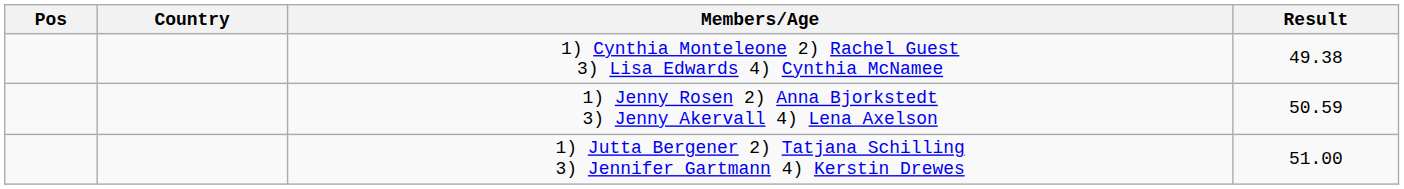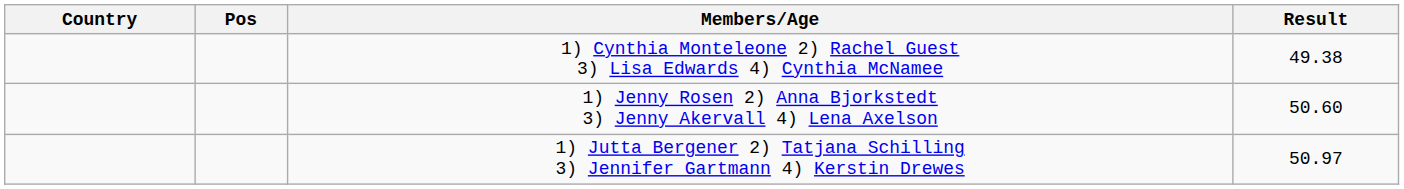columns swapped: (51, 19) <-> (192, 19)
(1316, 109) 50.59 -> (1316, 109) 50.60
(1316, 159) 51.00 -> (1316, 159) 50.97
